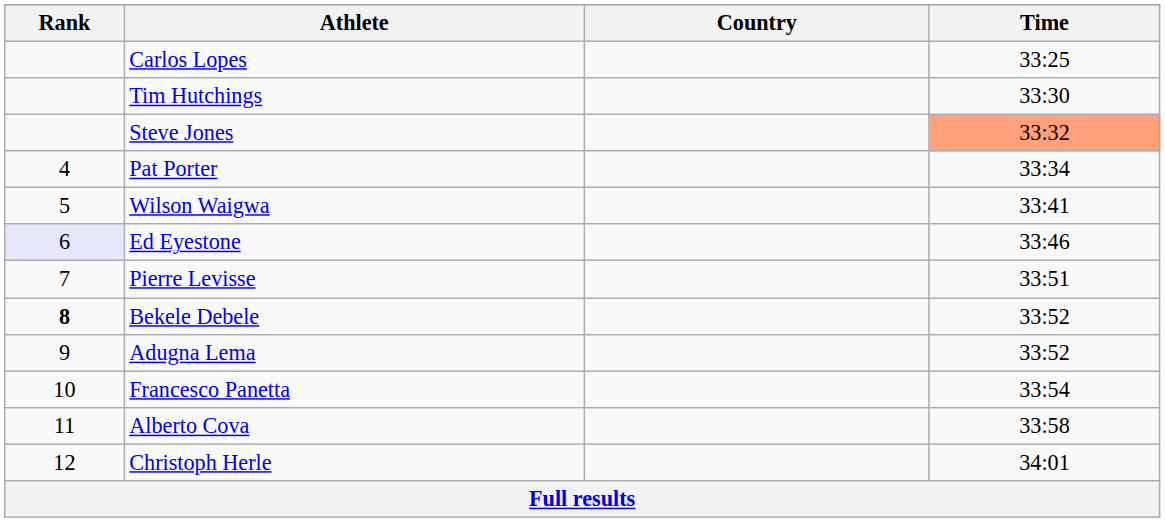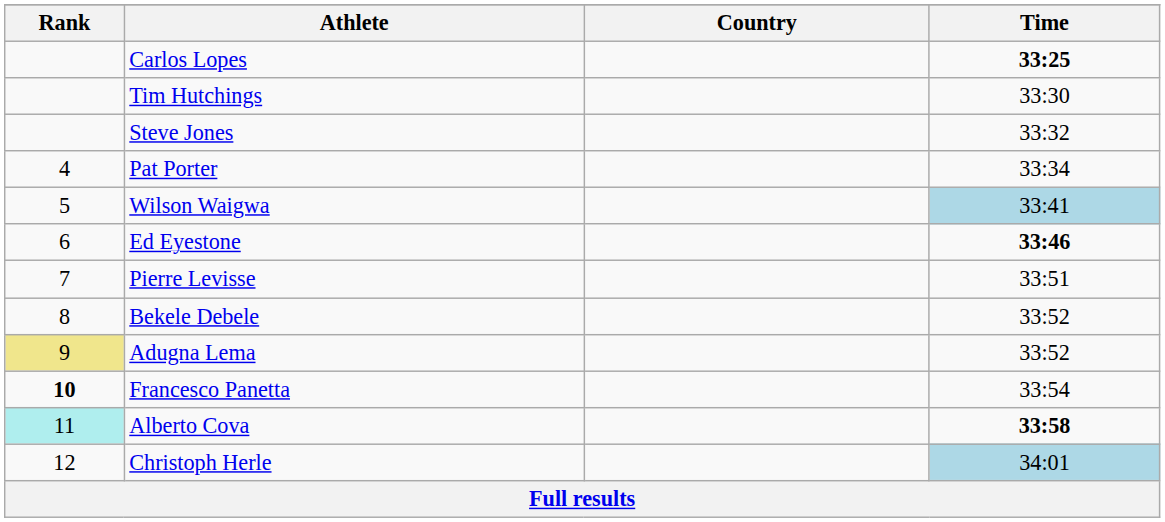(1045, 59) normal -> (1045, 59) bold
(1045, 132) lightsalmon background -> (1045, 132) no background
(1045, 205) no background -> (1045, 205) lightblue background
(64, 242) lavender background -> (64, 242) no background
(1045, 242) normal -> (1045, 242) bold
(64, 315) bold -> (64, 315) normal
(64, 352) no background -> (64, 352) khaki background
(64, 388) normal -> (64, 388) bold
(64, 425) no background -> (64, 425) paleturquoise background
(1045, 425) normal -> (1045, 425) bold
(1045, 462) no background -> (1045, 462) lightblue background
